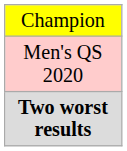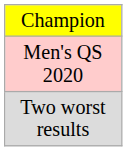(63, 118) bold -> (63, 118) normal
